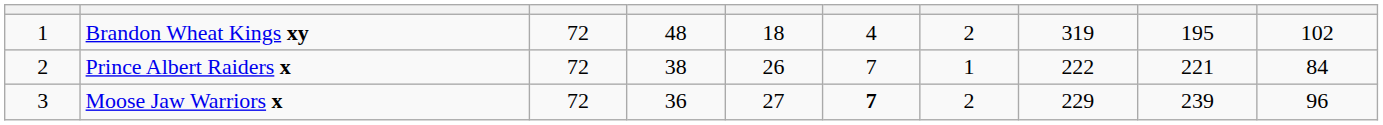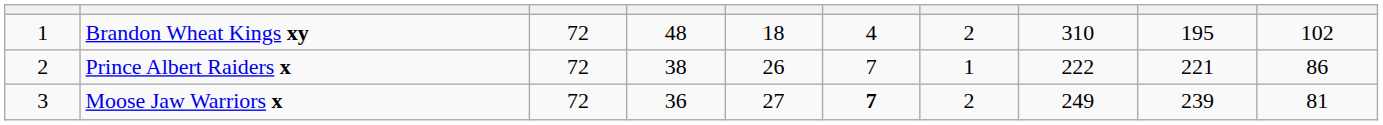(1078, 31) 319 -> (1078, 31) 310
(1317, 66) 84 -> (1317, 66) 86
(1078, 101) 229 -> (1078, 101) 249
(1317, 101) 96 -> (1317, 101) 81
